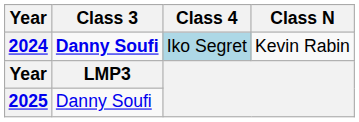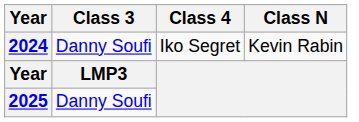(107, 46) bold -> (104, 46) normal
(207, 46) lightblue background -> (200, 46) no background
